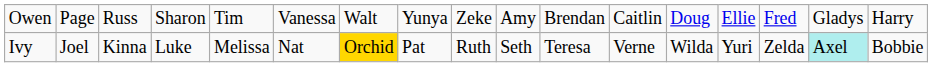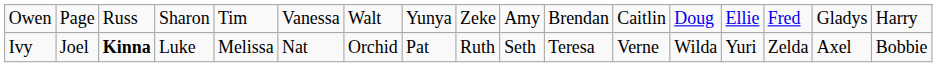(125, 47) normal -> (127, 47) bold
(369, 47) gold background -> (373, 47) no background
(830, 47) paleturquoise background -> (834, 47) no background
